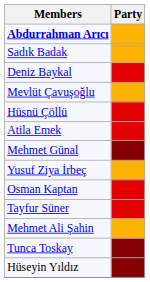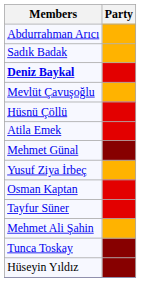(58, 34) bold -> (53, 34) normal
(39, 73) normal -> (41, 73) bold
